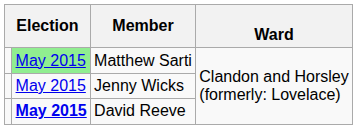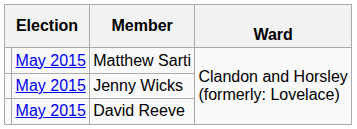(51, 60) lightgreen background -> (51, 60) no background
(51, 111) bold -> (51, 111) normal
